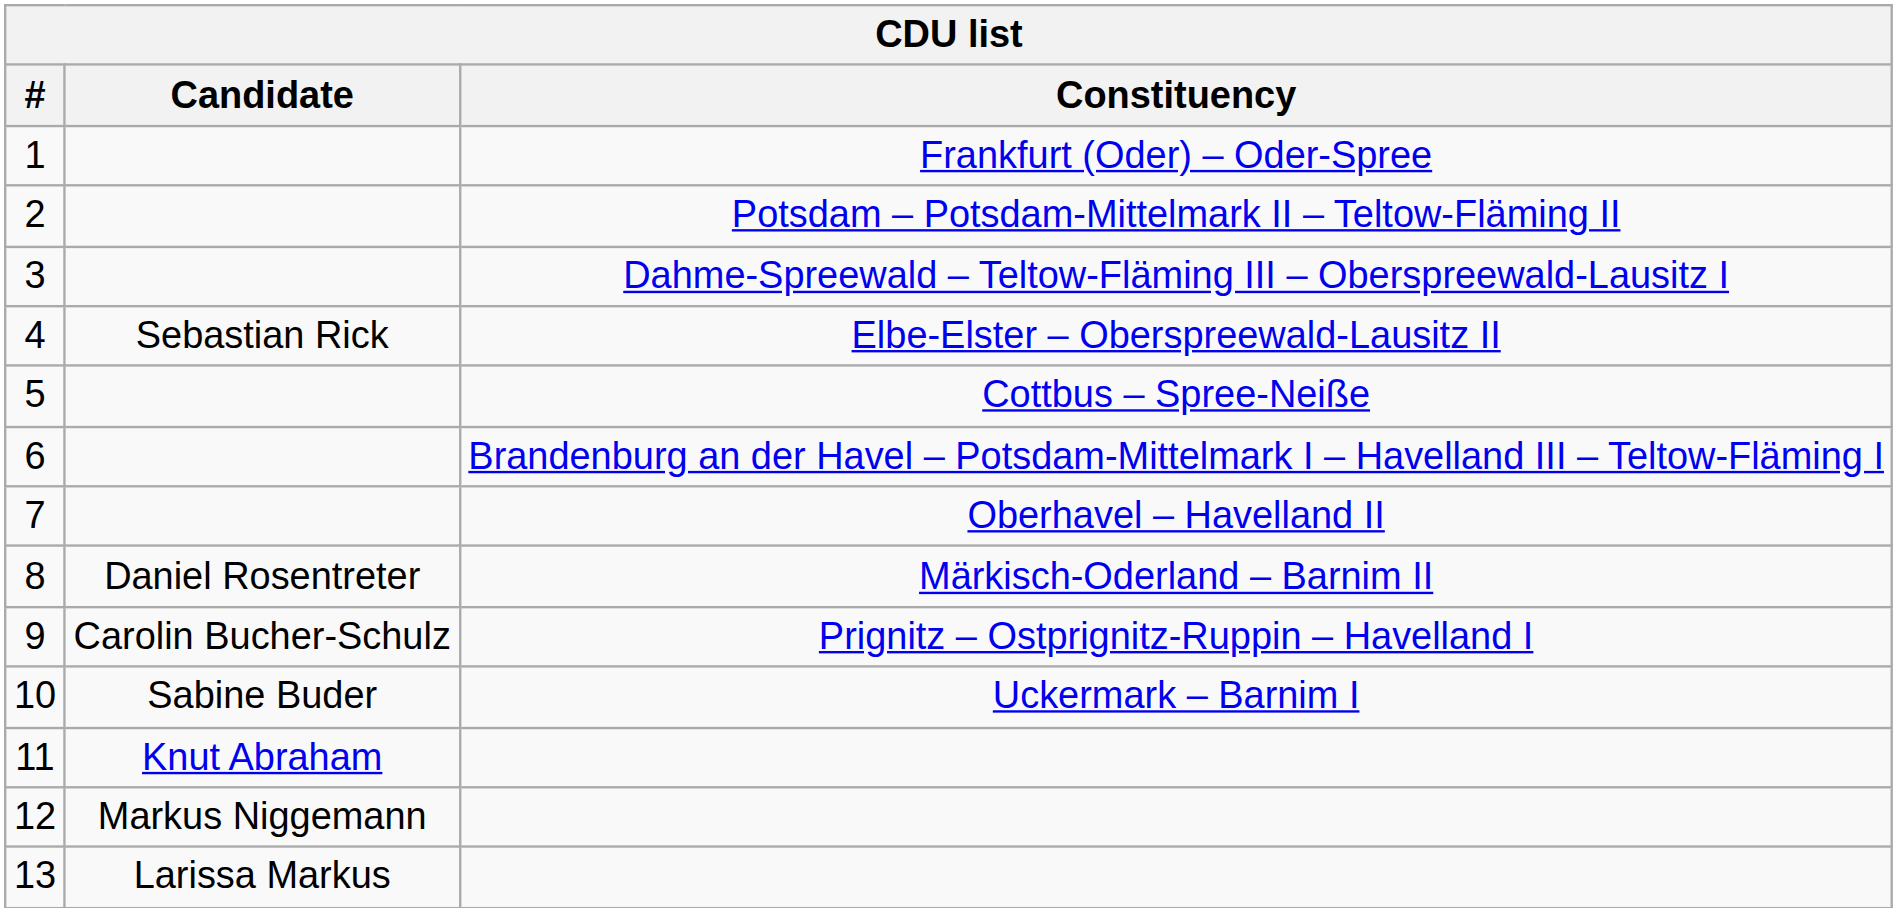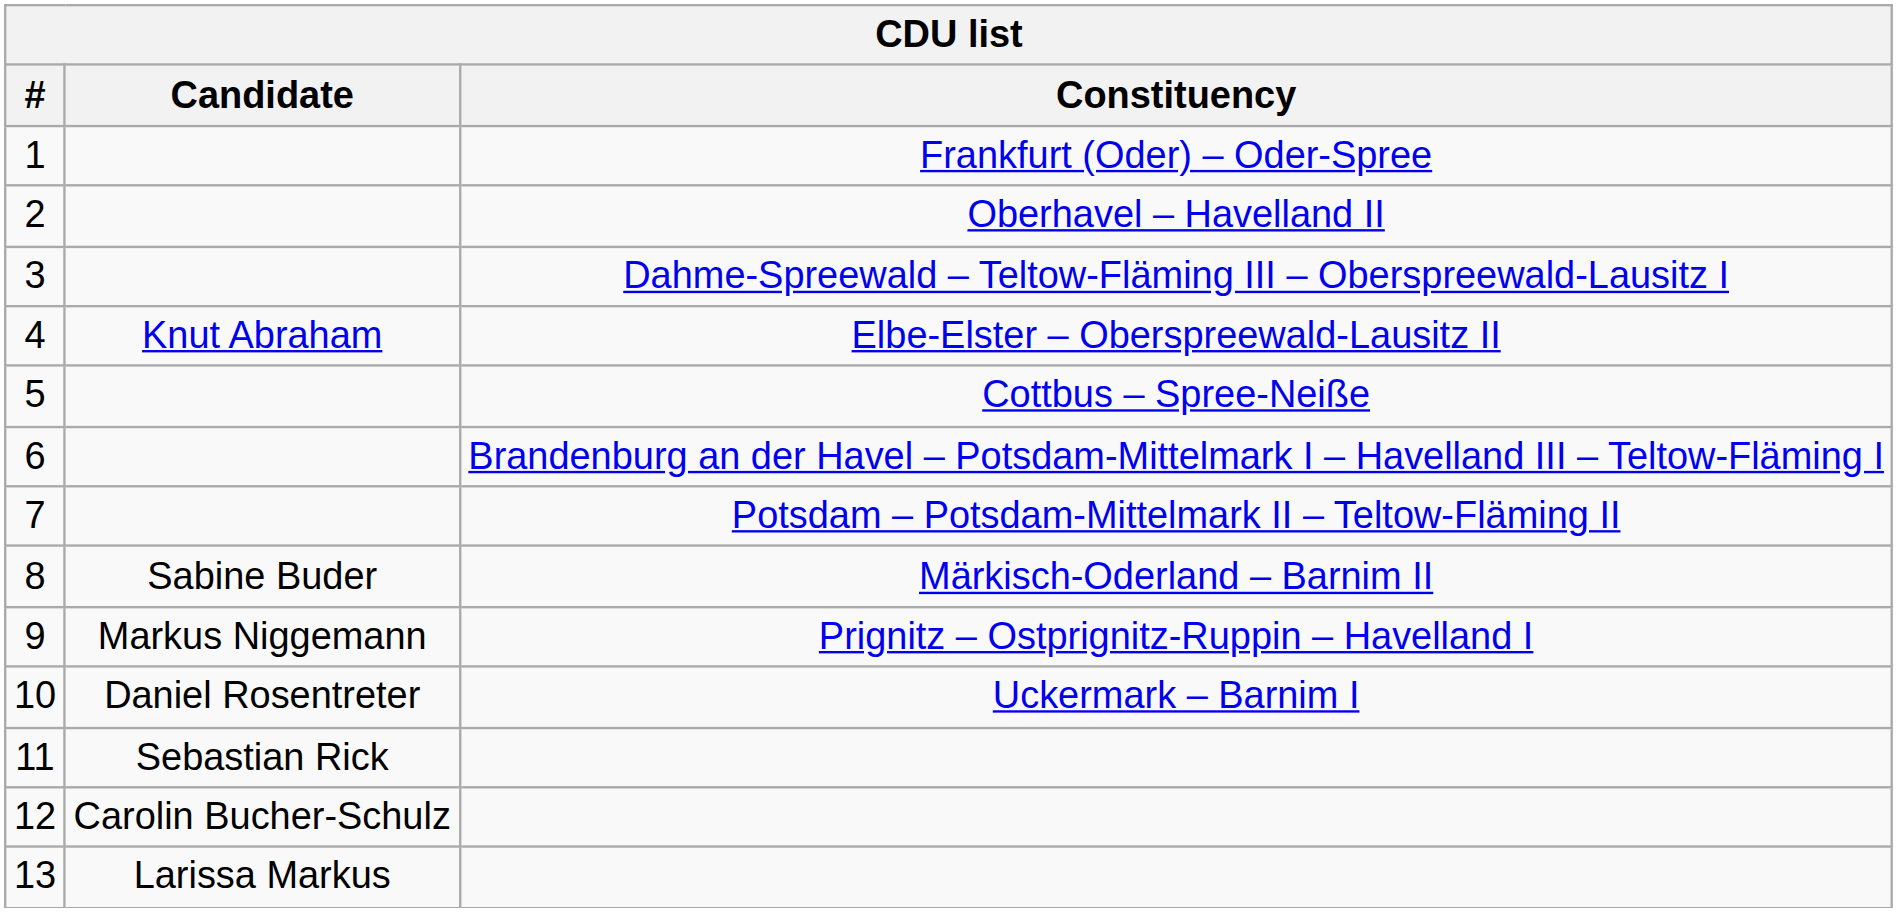(1176, 214) Potsdam – Potsdam-Mittelmark II – Teltow-Fläming II -> (1176, 214) Oberhavel – Havelland II
(262, 335) Sebastian Rick -> (262, 335) Knut Abraham
(1176, 515) Oberhavel – Havelland II -> (1176, 515) Potsdam – Potsdam-Mittelmark II – Teltow-Fläming II
(262, 575) Daniel Rosentreter -> (262, 575) Sabine Buder
(262, 635) Carolin Bucher-Schulz -> (262, 635) Markus Niggemann
(262, 696) Sabine Buder -> (262, 696) Daniel Rosentreter
(262, 756) Knut Abraham -> (262, 756) Sebastian Rick
(262, 816) Markus Niggemann -> (262, 816) Carolin Bucher-Schulz
